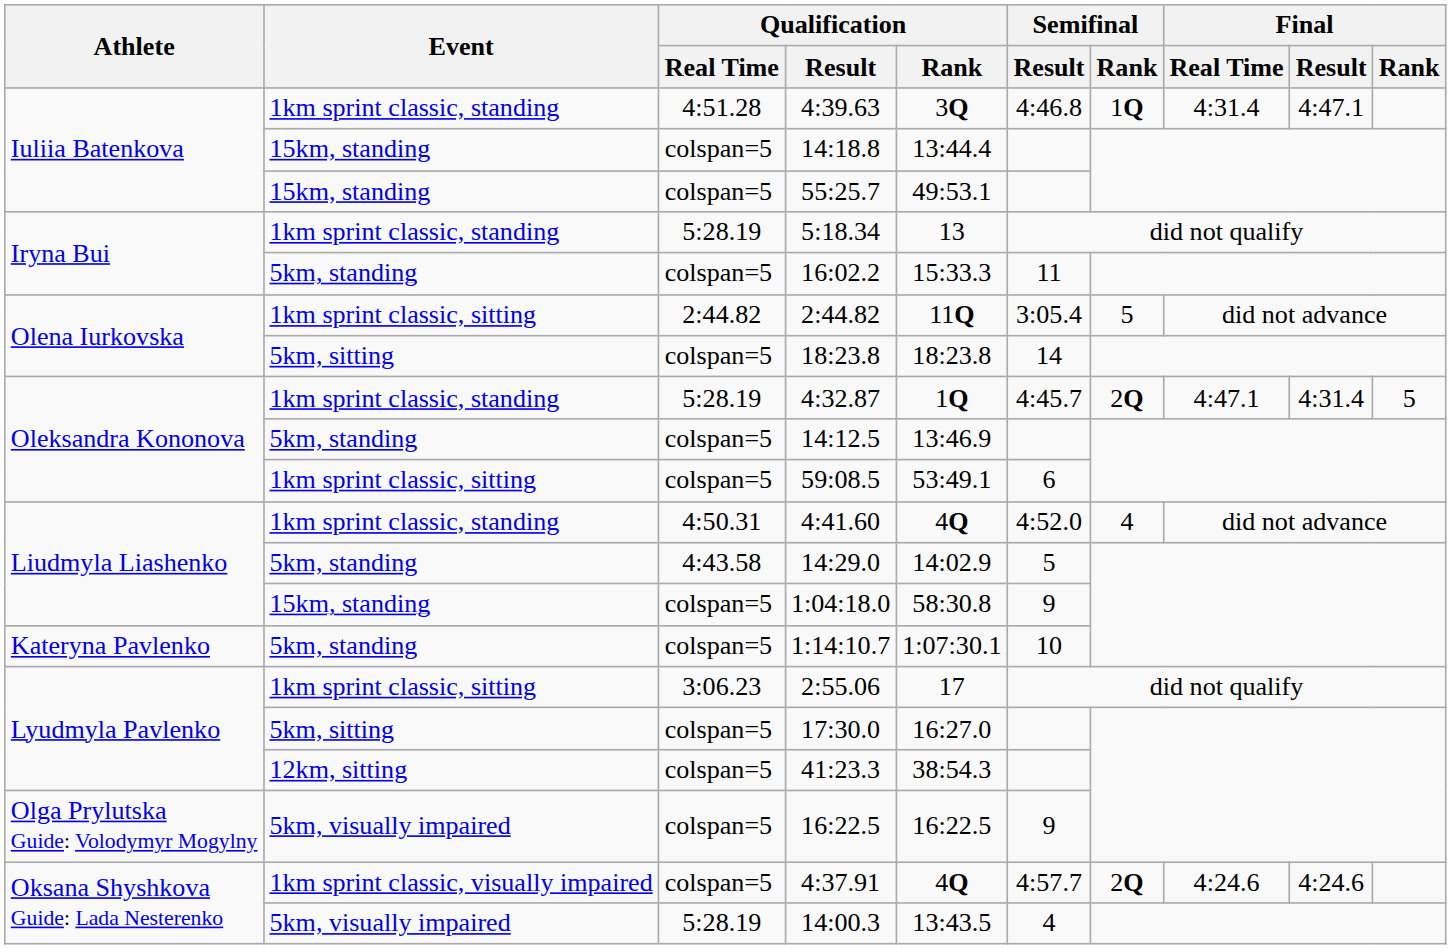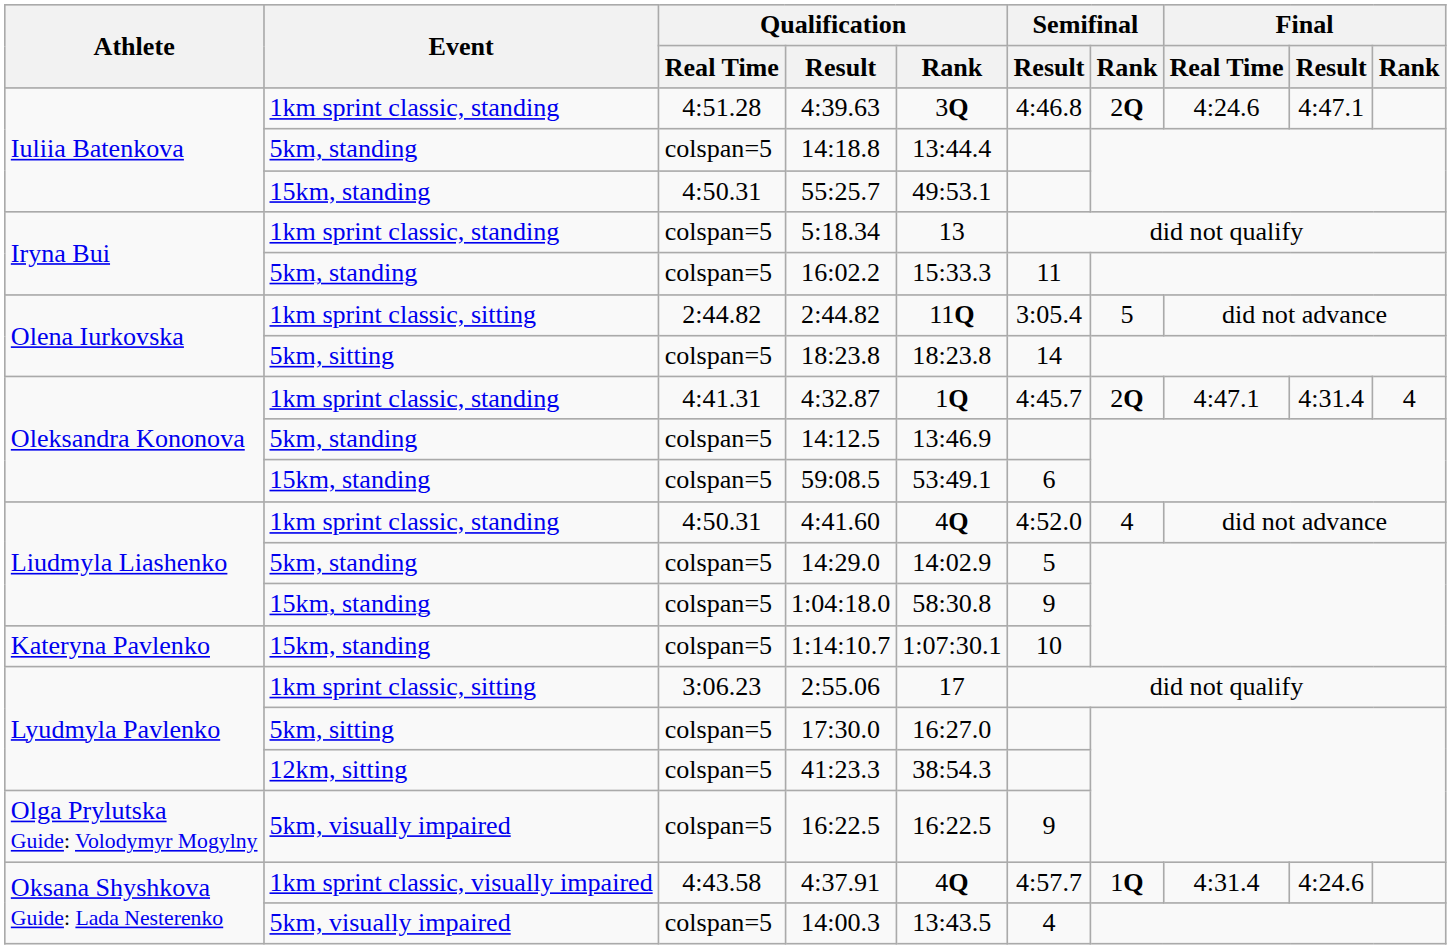(1127, 107) 1Q -> (1127, 107) 2Q
(1227, 107) 4:31.4 -> (1227, 107) 4:24.6
(350, 149) 15km, standing -> (343, 149) 5km, standing
(718, 190) colspan=5 -> (722, 190) 4:50.31
(722, 231) 5:28.19 -> (718, 231) colspan=5
(722, 397) 5:28.19 -> (722, 397) 4:41.31
(1409, 397) 5 -> (1409, 397) 4
(403, 480) 1km sprint classic, sitting -> (350, 480) 15km, standing
(722, 562) 4:43.58 -> (718, 562) colspan=5
(343, 645) 5km, standing -> (350, 645) 15km, standing
(718, 881) colspan=5 -> (722, 881) 4:43.58
(1127, 881) 2Q -> (1127, 881) 1Q
(1227, 881) 4:24.6 -> (1227, 881) 4:31.4
(722, 923) 5:28.19 -> (718, 923) colspan=5
